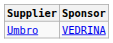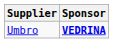(84, 30) normal -> (84, 30) bold
